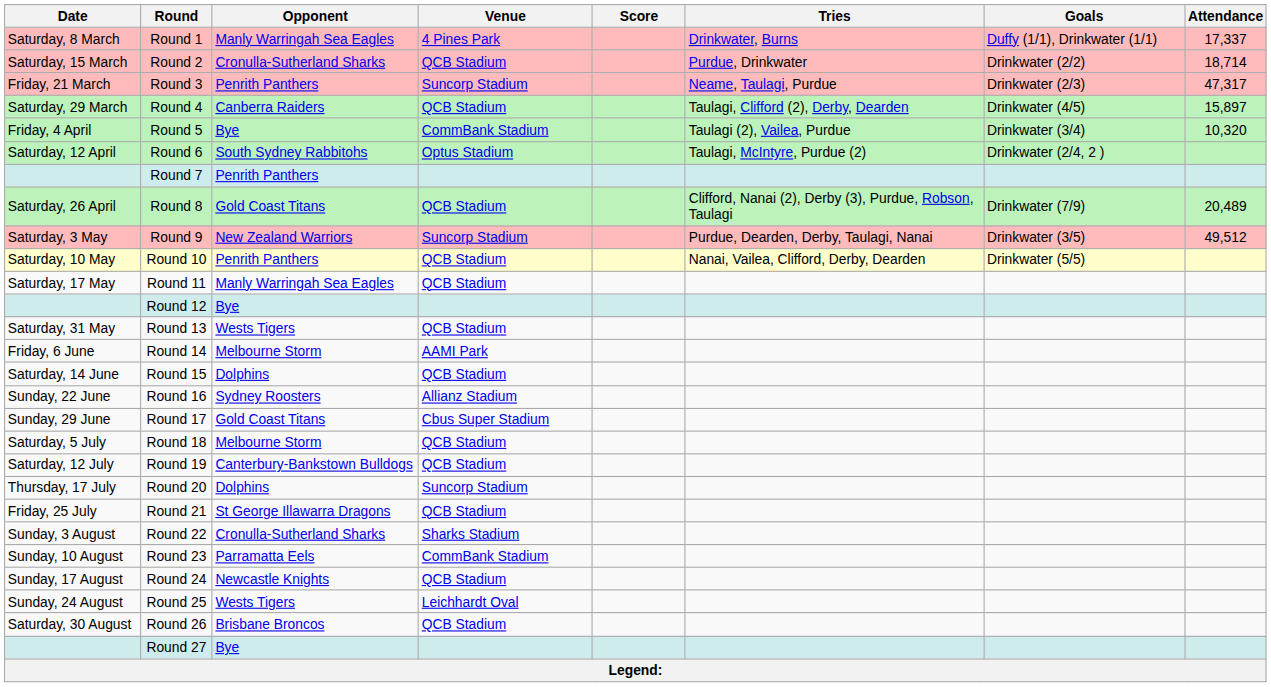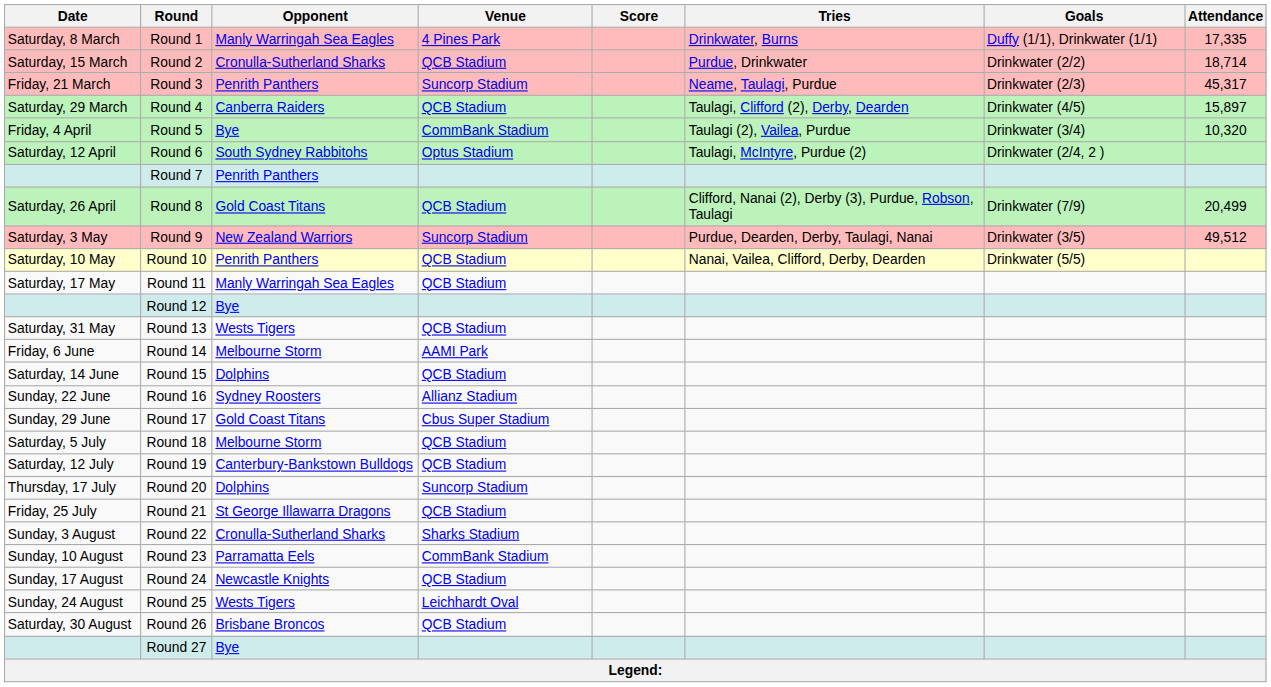(1226, 39) 17,337 -> (1226, 39) 17,335
(1226, 84) 47,317 -> (1226, 84) 45,317
(1226, 206) 20,489 -> (1226, 206) 20,499
